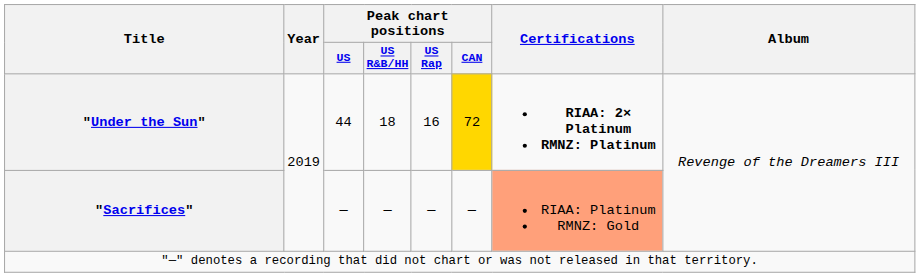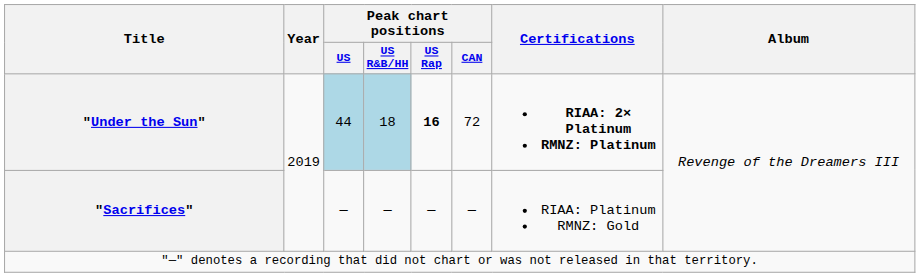(344, 122) no background -> (344, 122) lightblue background
(387, 122) no background -> (387, 122) lightblue background
(431, 122) normal -> (431, 122) bold
(472, 122) gold background -> (472, 122) no background
(577, 219) lightsalmon background -> (577, 219) no background
